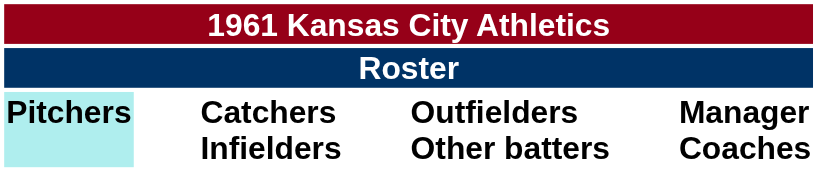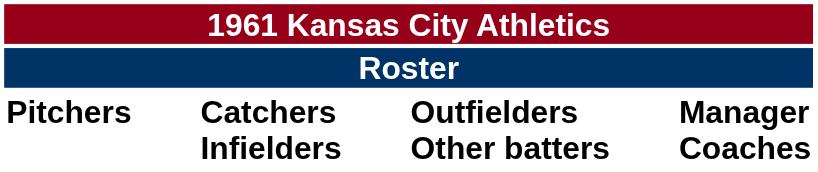(69, 112) paleturquoise background -> (69, 112) no background
